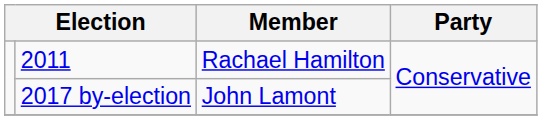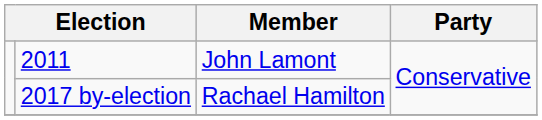(293, 59) Rachael Hamilton -> (269, 59) John Lamont
(269, 96) John Lamont -> (293, 96) Rachael Hamilton
